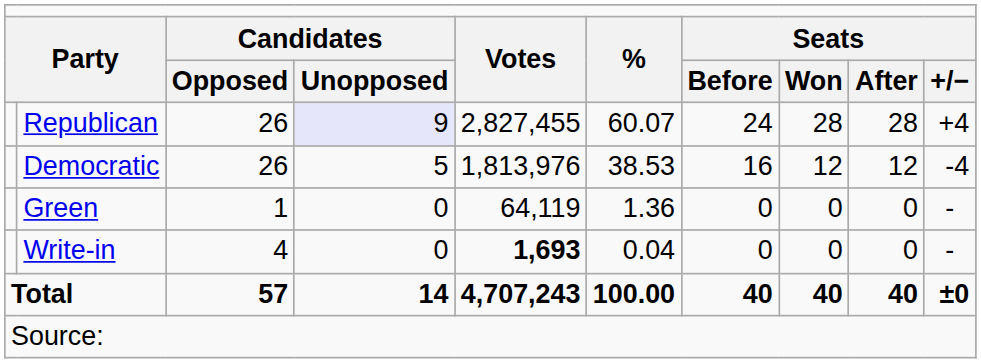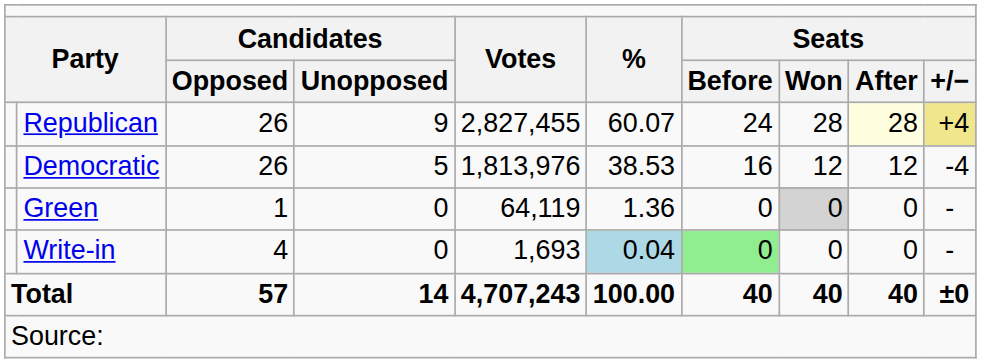(441, 123) lavender background -> (441, 123) no background
(903, 123) no background -> (903, 123) lightyellow background
(954, 123) no background -> (954, 123) khaki background
(835, 208) no background -> (835, 208) lightgrey background
(547, 251) bold -> (547, 251) normal
(649, 251) no background -> (649, 251) lightblue background
(765, 251) no background -> (765, 251) lightgreen background
